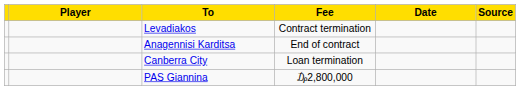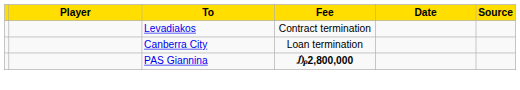- row: (190, 45)
(325, 77) normal -> (325, 61) bold
